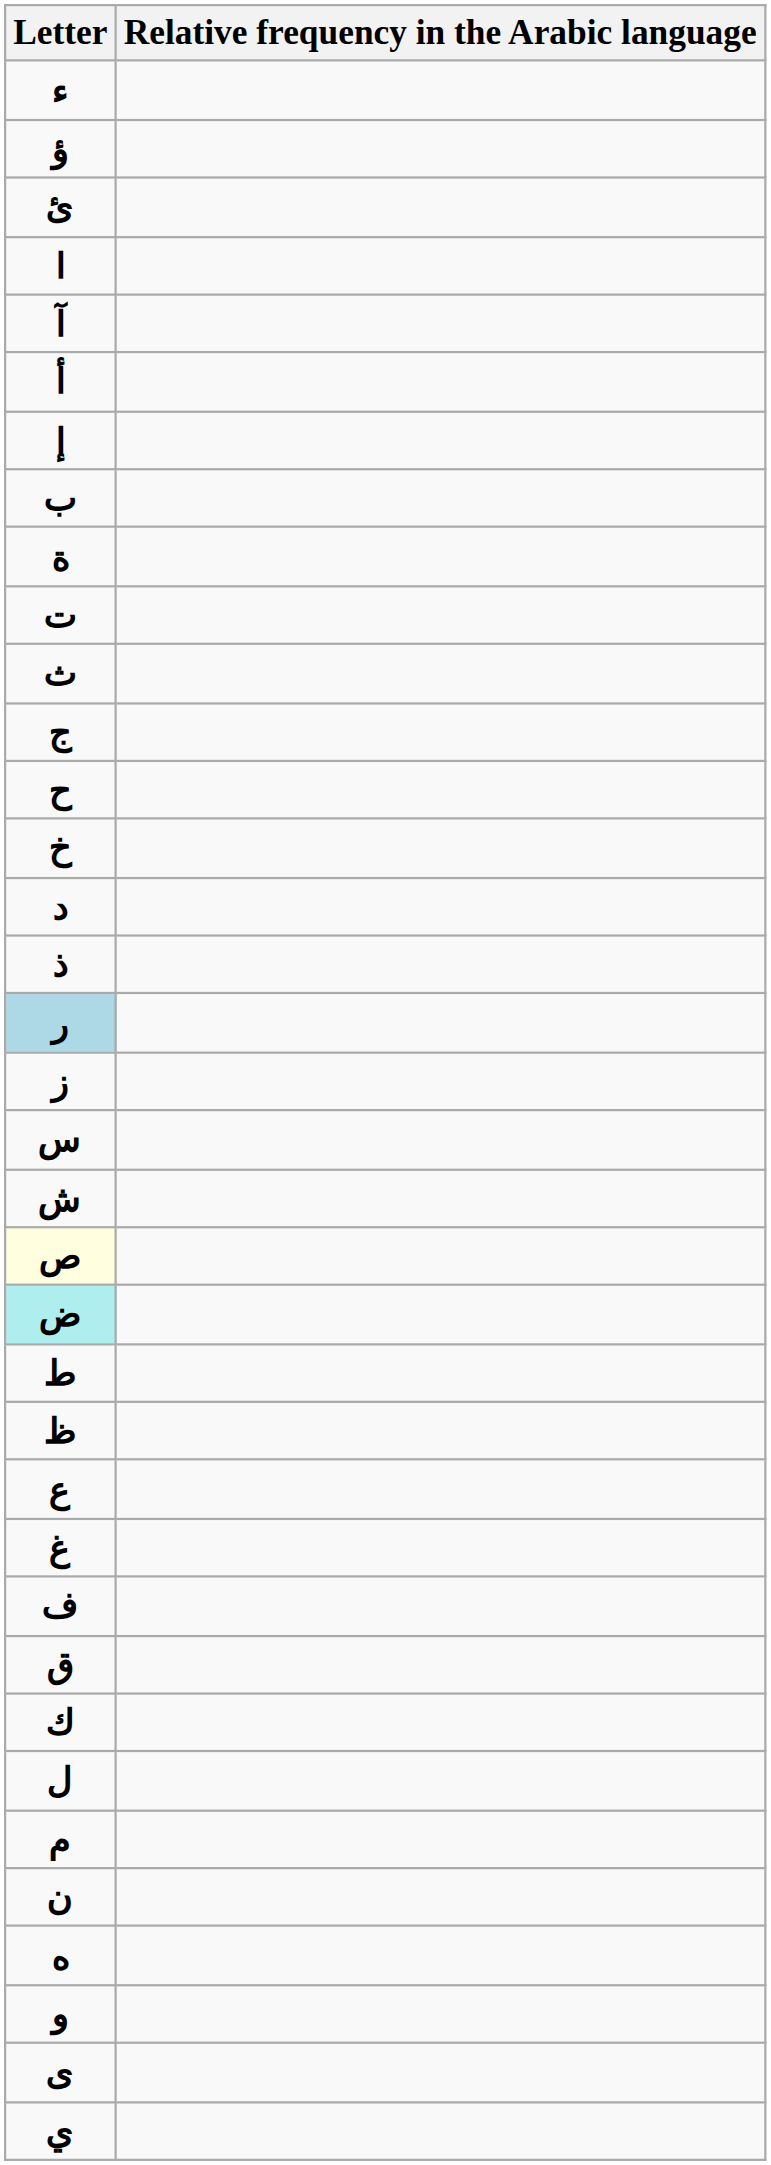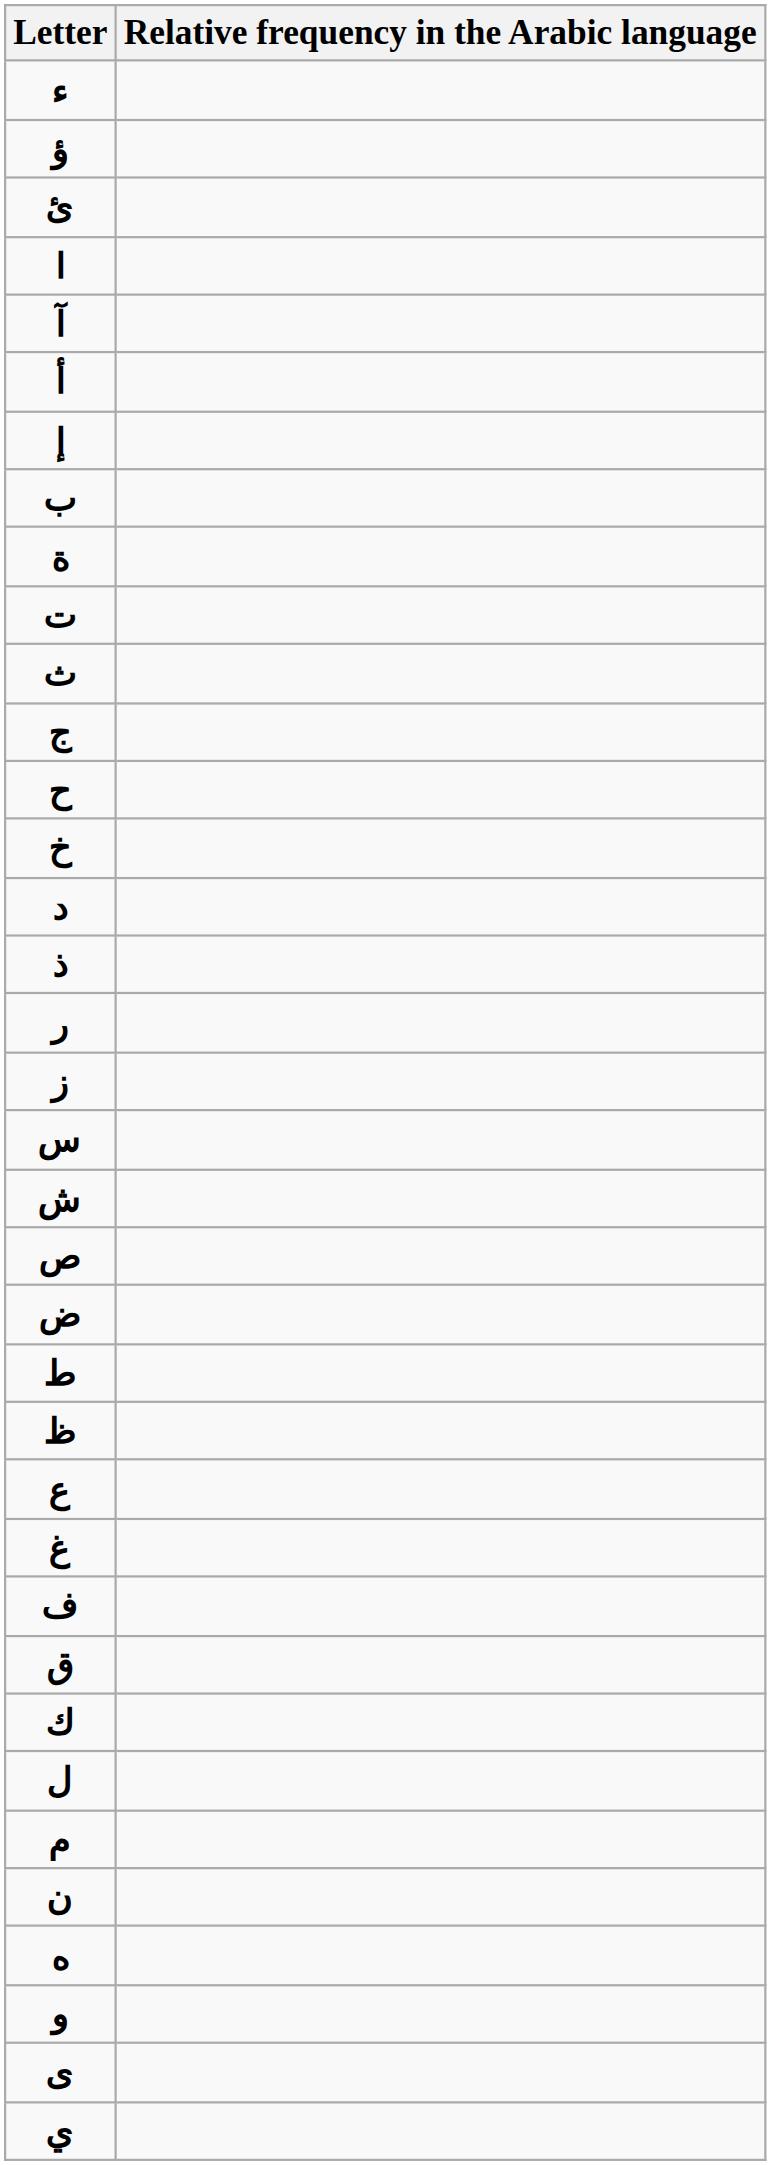(60, 1023) lightblue background -> (60, 1023) no background
(60, 1256) lightyellow background -> (60, 1256) no background
(60, 1314) paleturquoise background -> (60, 1314) no background
